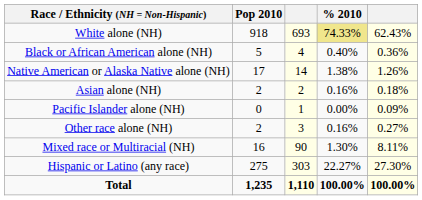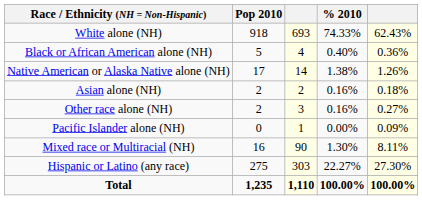(342, 33) khaki background -> (342, 33) no background
rows swapped: (118, 109) <-> (118, 128)
